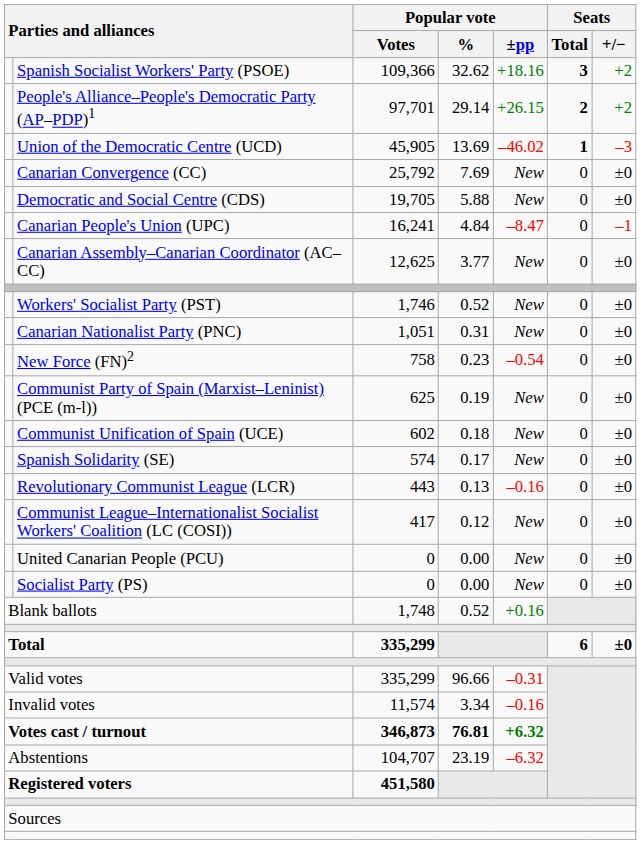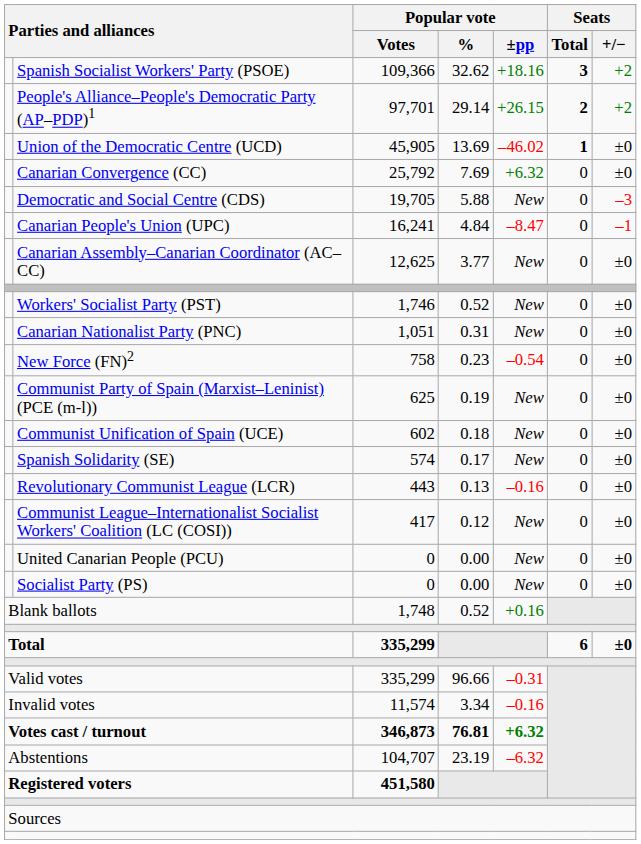(624, 146) –3 -> (623, 146) ±0
(529, 172) New -> (525, 172) +6.32
(623, 199) ±0 -> (624, 199) –3
